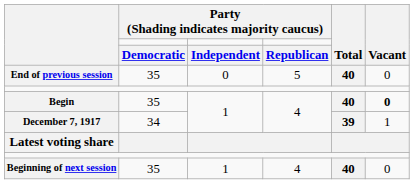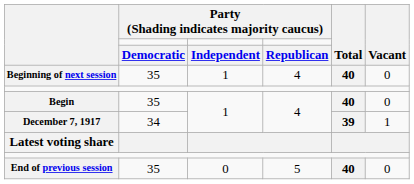rows swapped: (62, 75) <-> (62, 168)
(387, 101) bold -> (387, 101) normal
